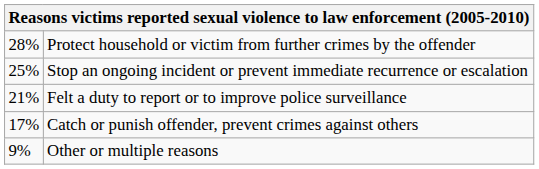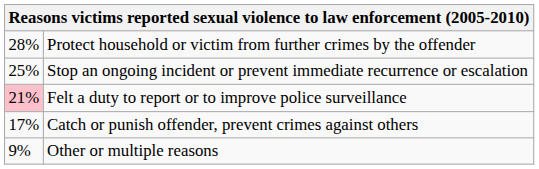(24, 97) no background -> (24, 97) pink background
